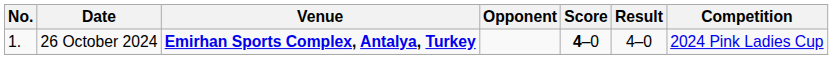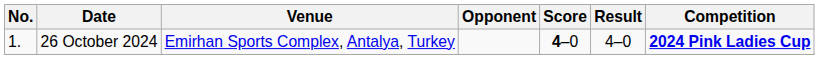(320, 41) bold -> (310, 41) normal
(747, 41) normal -> (730, 41) bold
